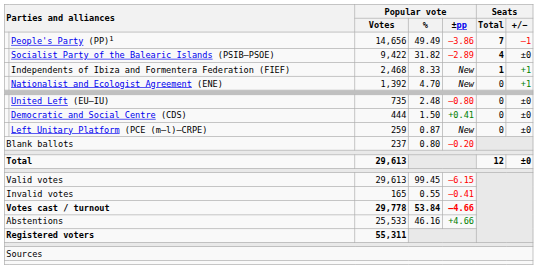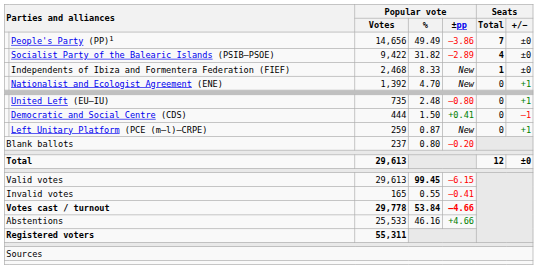(526, 40) –1 -> (526, 40) ±0
(526, 69) +1 -> (526, 69) ±0
(526, 102) ±0 -> (526, 102) +1
(526, 115) ±0 -> (526, 115) –1
(526, 129) ±0 -> (526, 129) +1
(427, 180) normal -> (427, 180) bold
